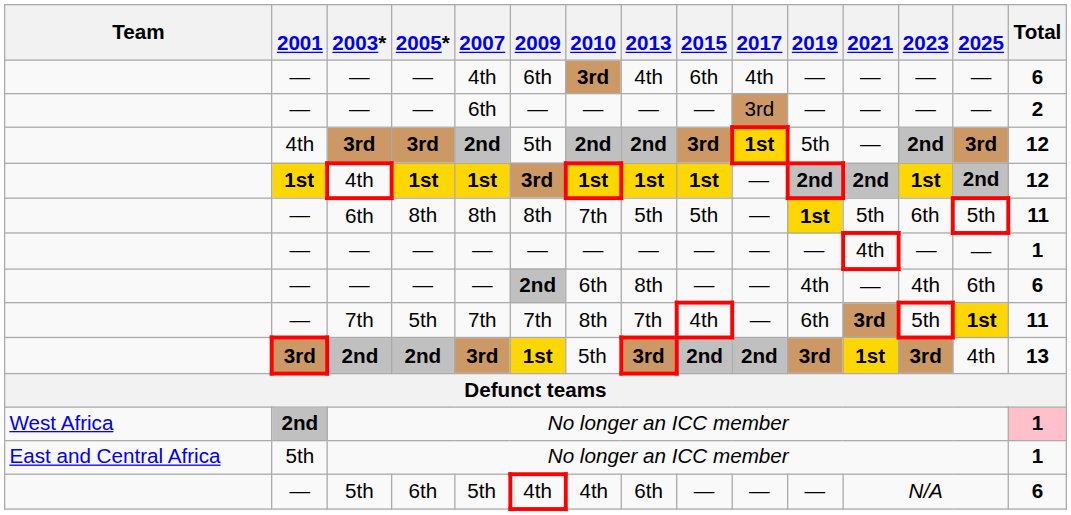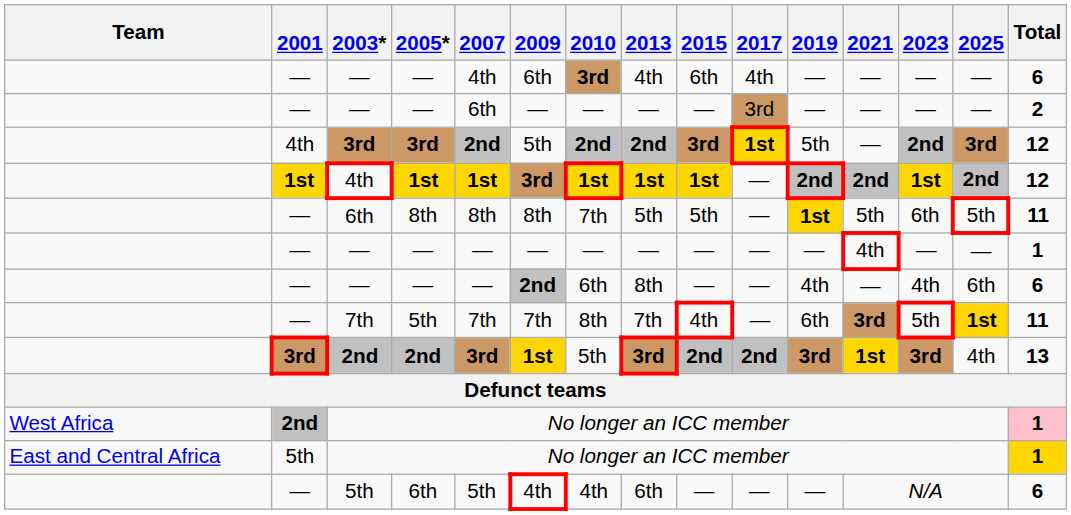(1037, 456) no background -> (1037, 456) gold background
